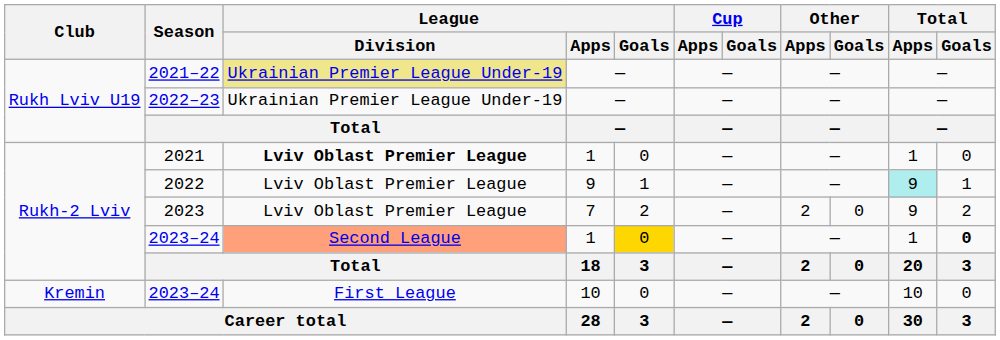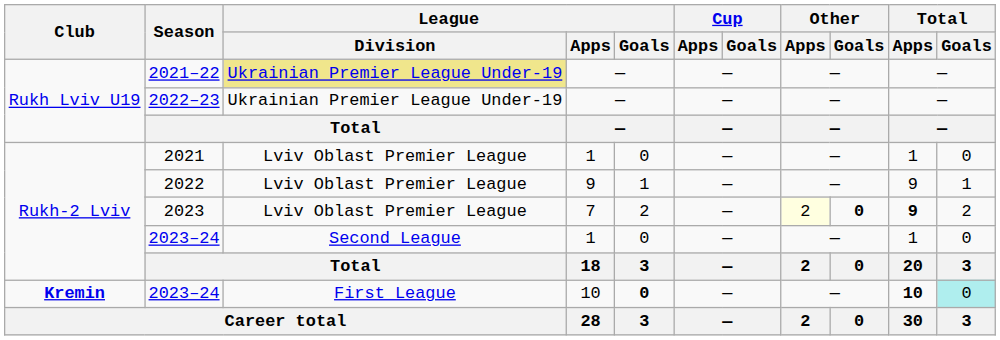(395, 156) bold -> (395, 156) normal
(913, 184) paleturquoise background -> (913, 184) no background
(805, 211) no background -> (805, 211) lightyellow background
(859, 211) normal -> (859, 211) bold
(913, 211) normal -> (913, 211) bold
(395, 239) lightsalmon background -> (395, 239) no background
(644, 239) gold background -> (644, 239) no background
(966, 239) bold -> (966, 239) normal
(75, 294) normal -> (75, 294) bold
(644, 294) normal -> (644, 294) bold
(913, 294) normal -> (913, 294) bold
(966, 294) no background -> (966, 294) paleturquoise background
